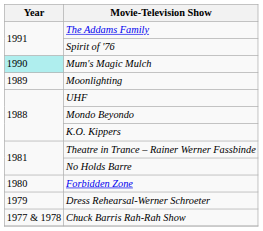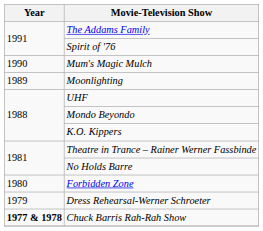(17, 64) paleturquoise background -> (17, 64) no background
(34, 217) normal -> (34, 217) bold
